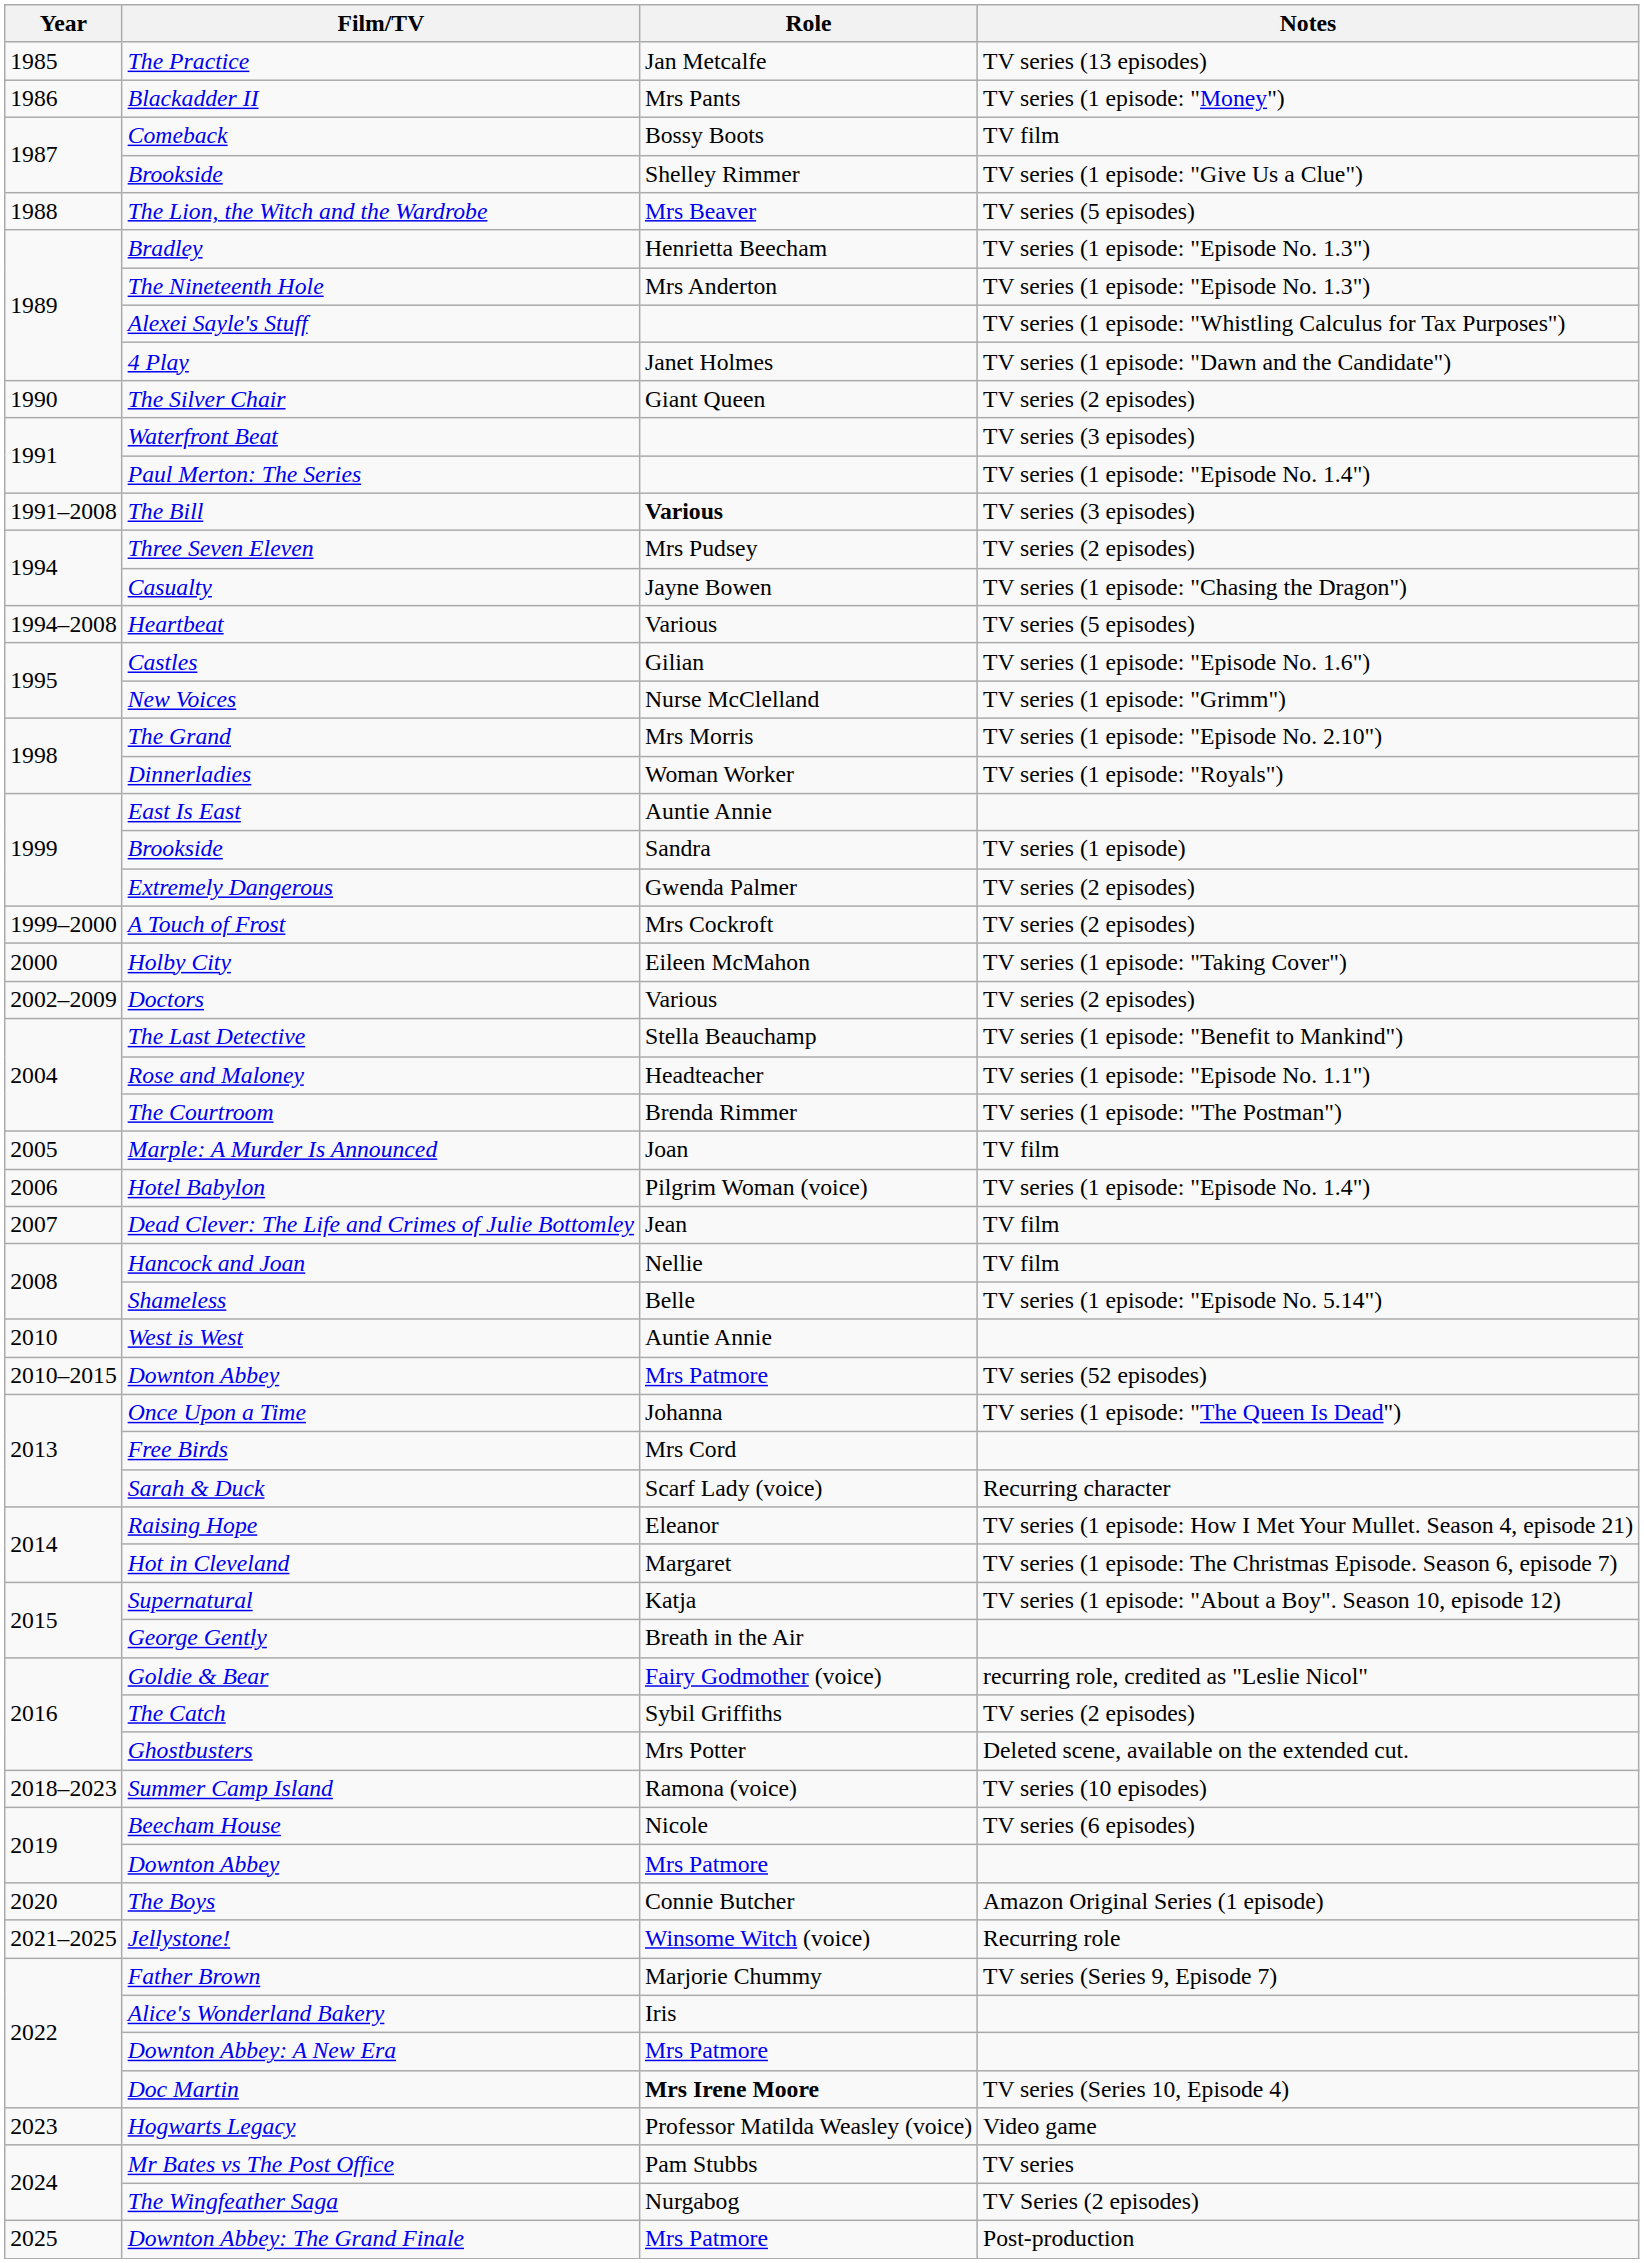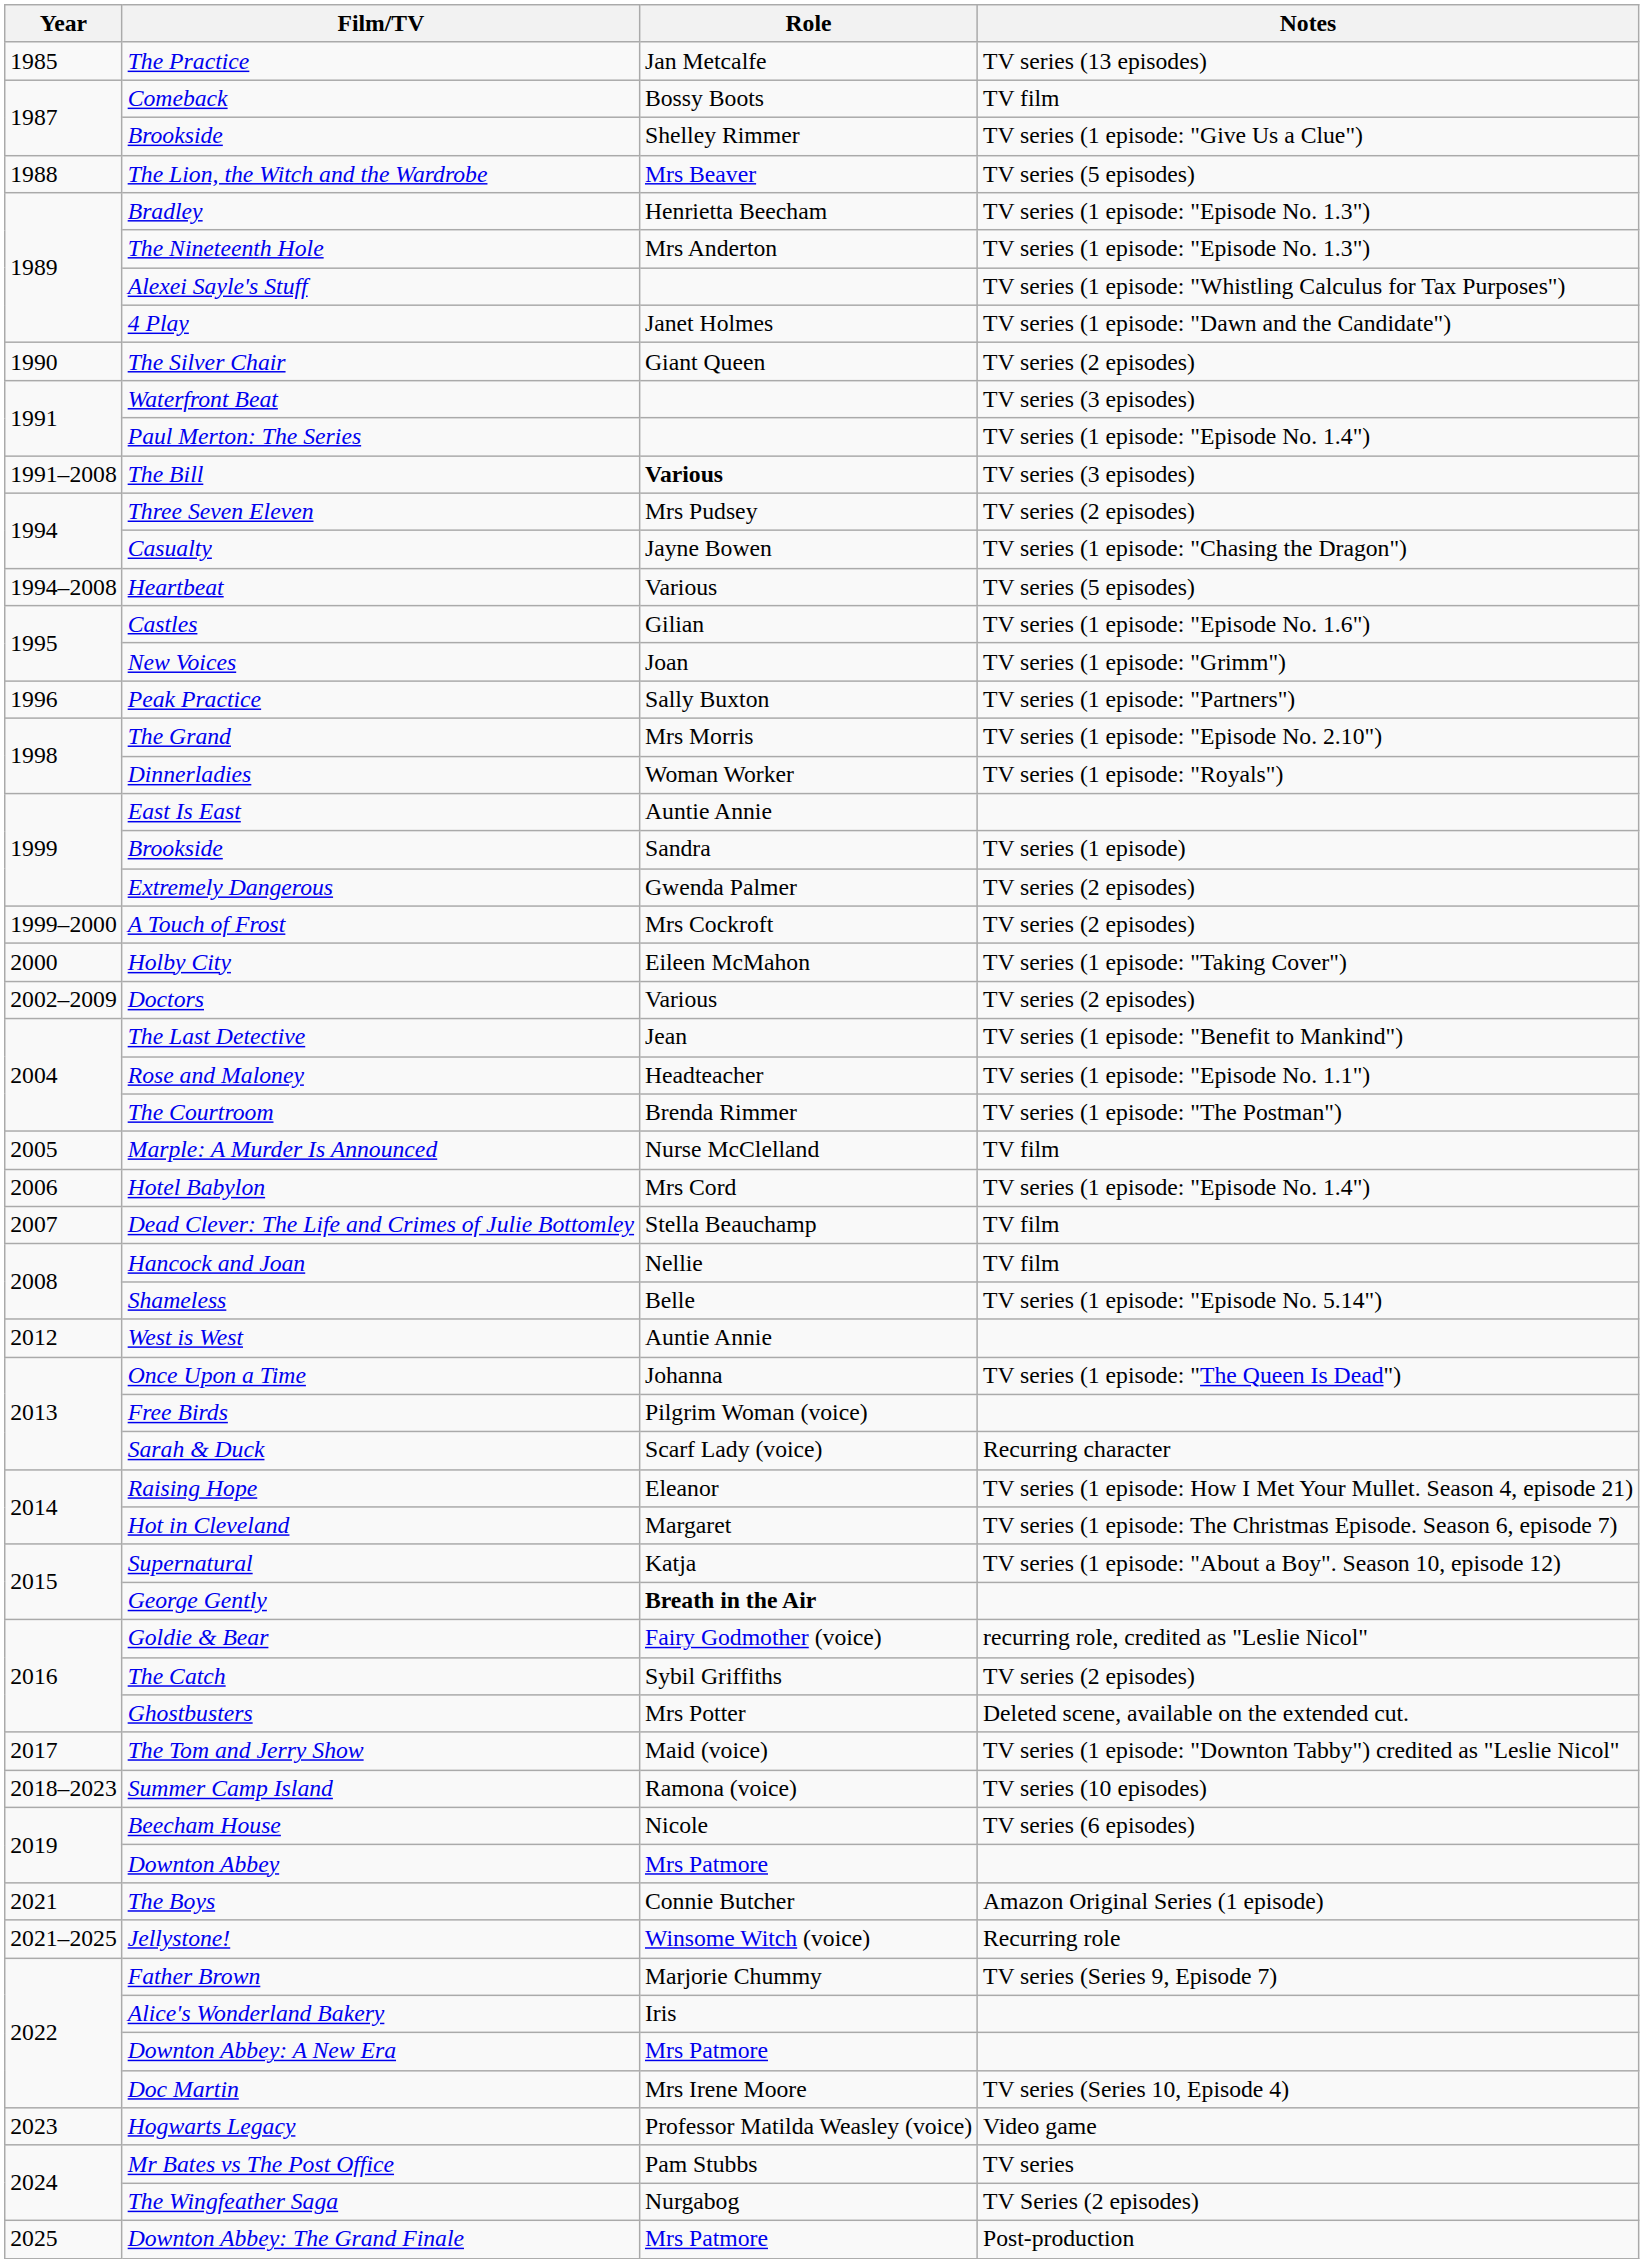- row: (193, 98)
(732, 699) Nurse McClelland -> (667, 661) Joan
+ row: (194, 699)
(731, 1037) Stella Beauchamp -> (666, 1037) Jean
(667, 1149) Joan -> (732, 1149) Nurse McClelland
(756, 1187) Pilgrim Woman (voice) -> (691, 1187) Mrs Cord
(666, 1225) Jean -> (731, 1225) Stella Beauchamp
(34, 1337) 2010 -> (34, 1337) 2012
- row: (203, 1375)
(691, 1450) Mrs Cord -> (756, 1412) Pilgrim Woman (voice)
(724, 1638) normal -> (731, 1600) bold
+ row: (246, 1750)
(34, 1901) 2020 -> (34, 1901) 2021
(732, 2088) bold -> (726, 2088) normal
